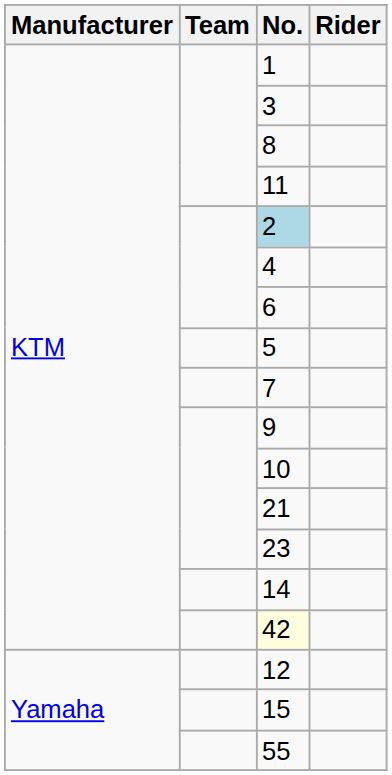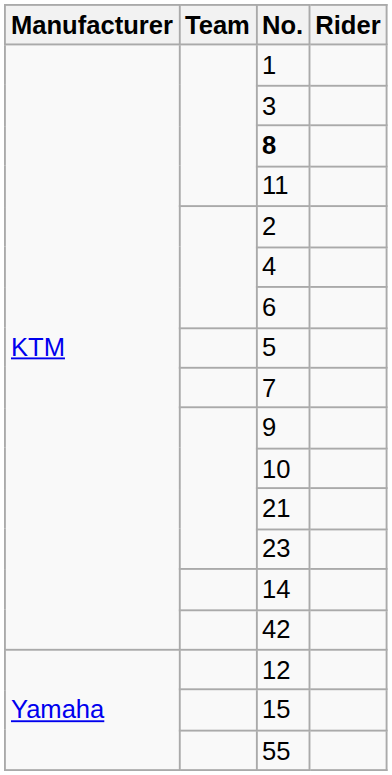(269, 146) normal -> (269, 146) bold
(269, 226) lightblue background -> (269, 226) no background
(276, 629) lightyellow background -> (276, 629) no background
